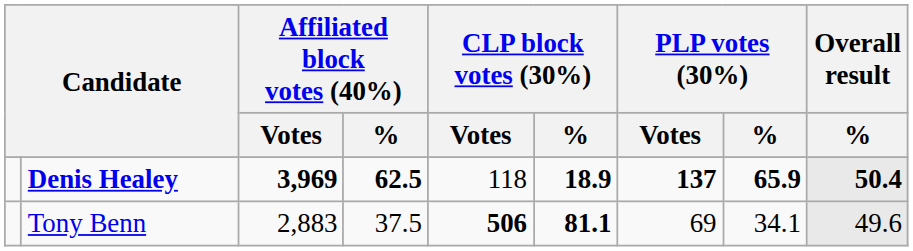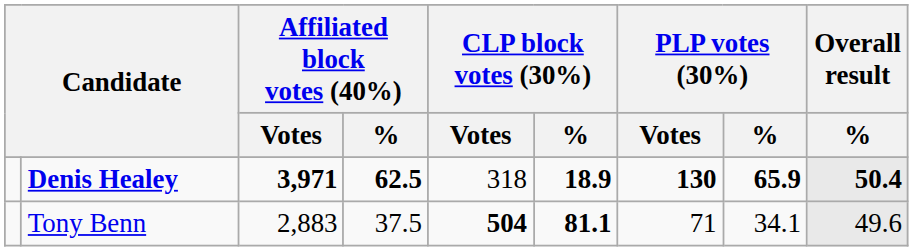(307, 179) 3,969 -> (307, 179) 3,971
(507, 179) 118 -> (507, 179) 318
(696, 179) 137 -> (696, 179) 130
(507, 223) 506 -> (507, 223) 504
(703, 223) 69 -> (703, 223) 71
